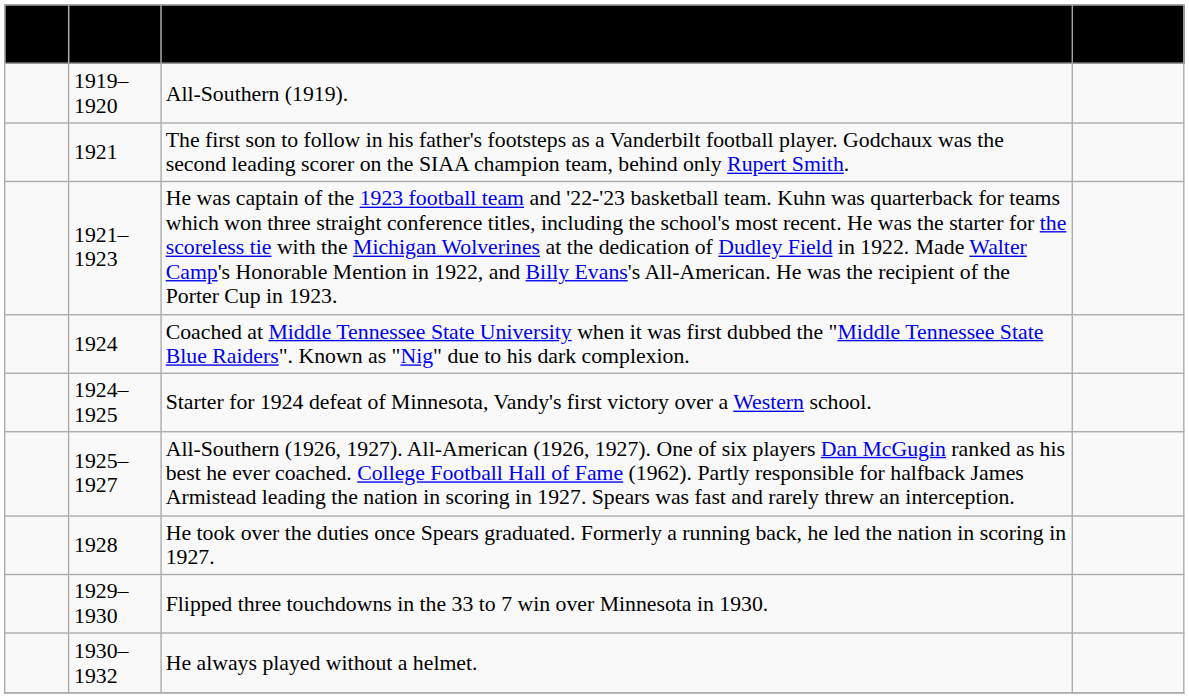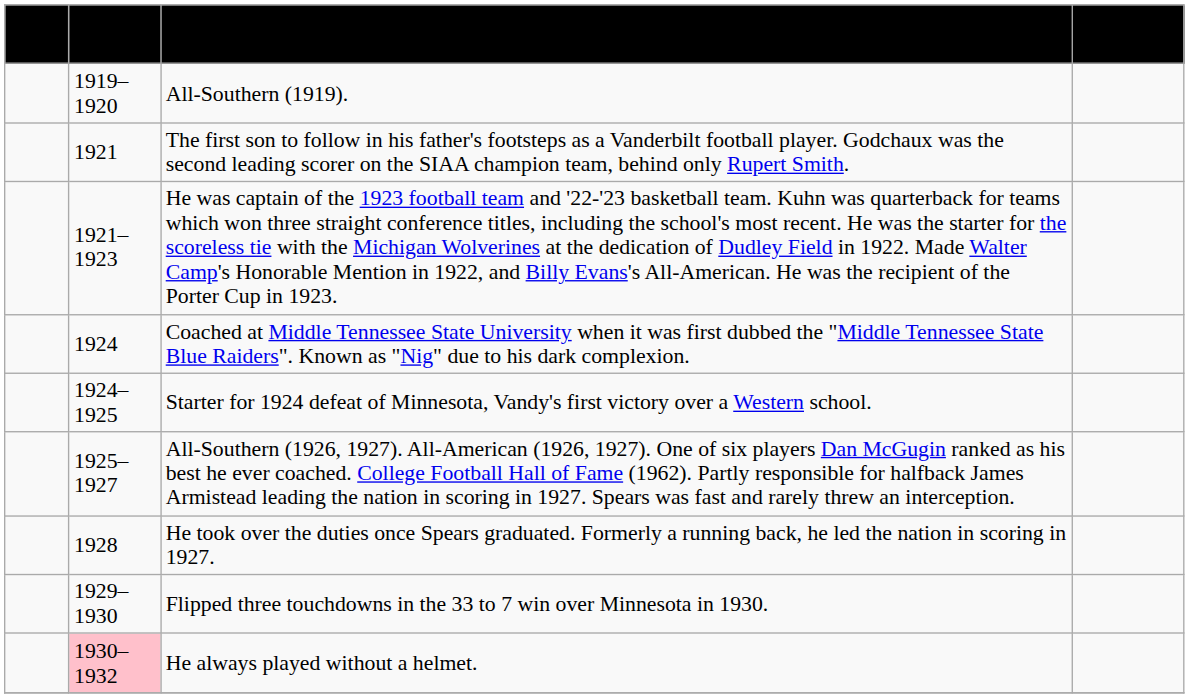(101, 662) no background -> (101, 662) pink background
